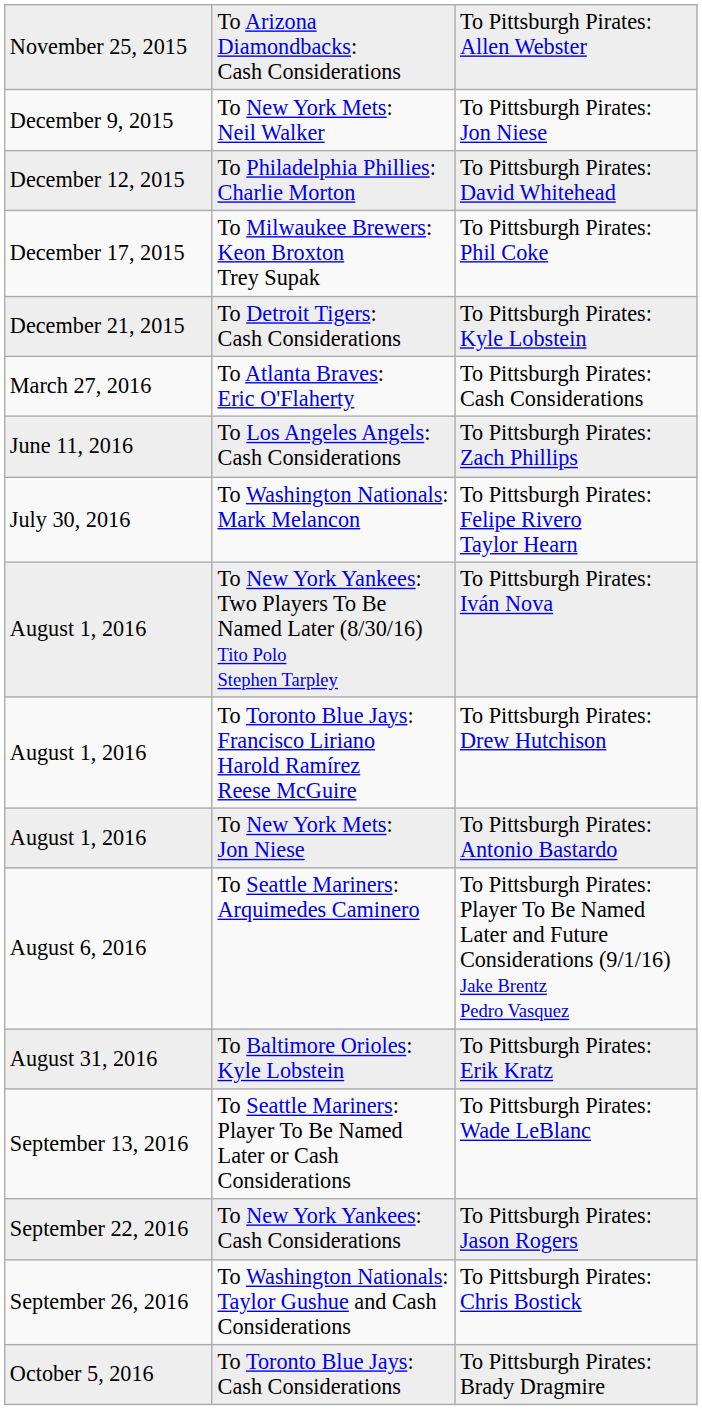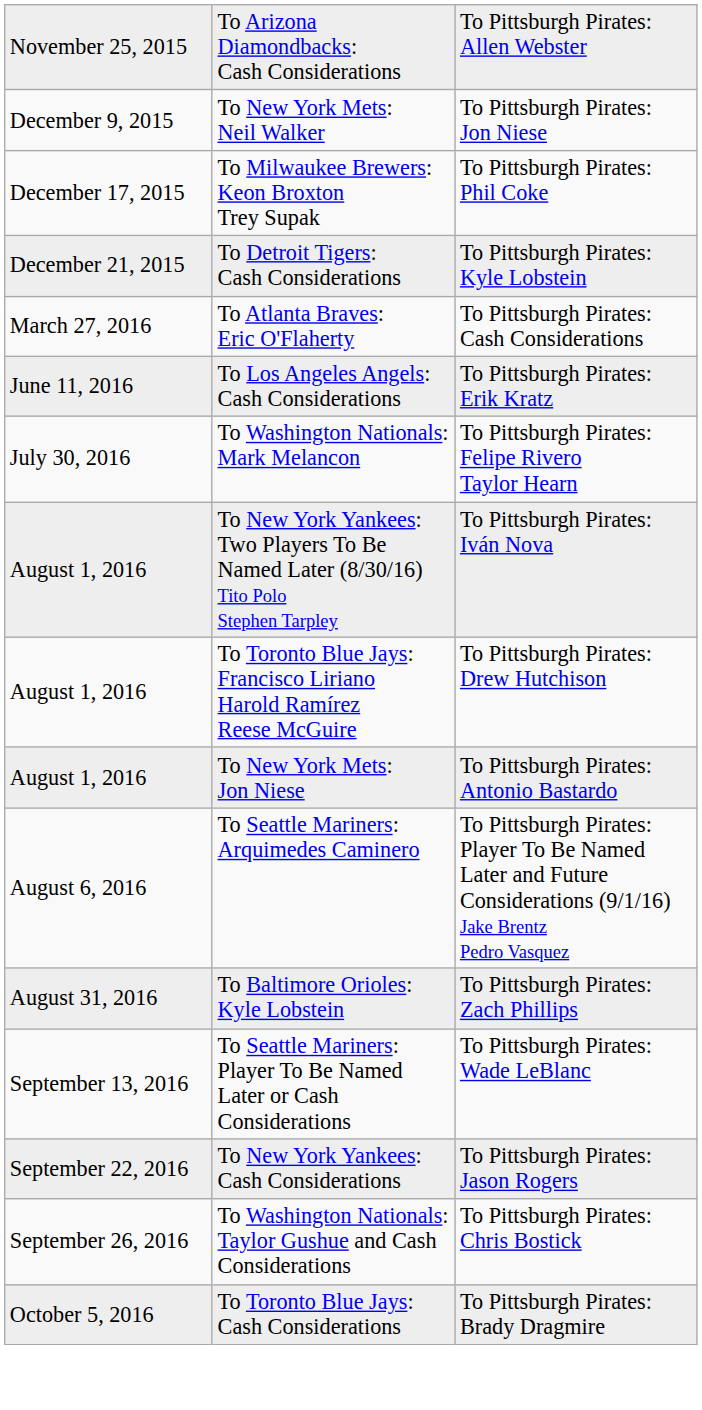- row: (327, 180)
(556, 446) To Pittsburgh Pirates: Zach Phillips -> (556, 386) To Pittsburgh Pirates: Erik Kratz
(556, 1058) To Pittsburgh Pirates: Erik Kratz -> (556, 998) To Pittsburgh Pirates: Zach Phillips
